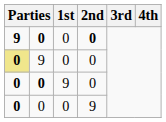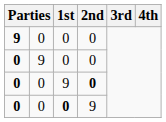(41, 38) bold -> (41, 38) normal
(92, 38) bold -> (92, 38) normal
(17, 60) khaki background -> (17, 60) no background
(41, 83) bold -> (41, 83) normal
(92, 83) normal -> (92, 83) bold
(66, 106) normal -> (66, 106) bold
